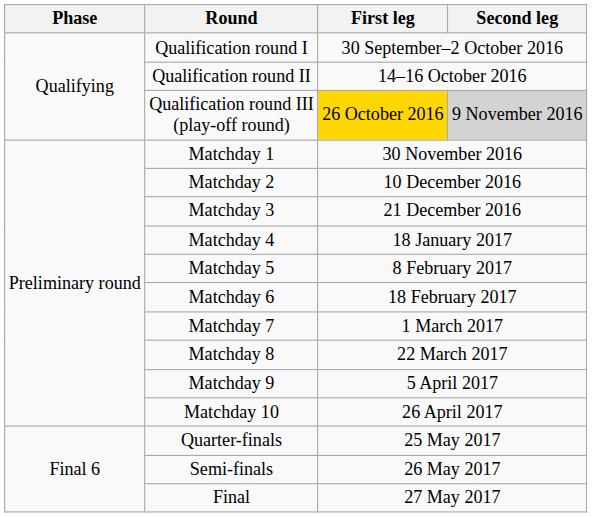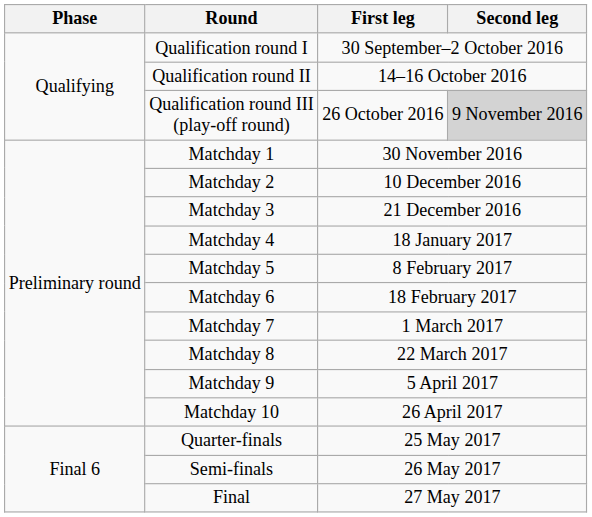(383, 115) gold background -> (383, 115) no background
